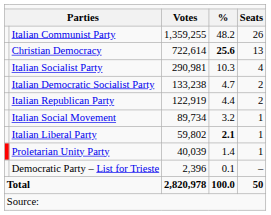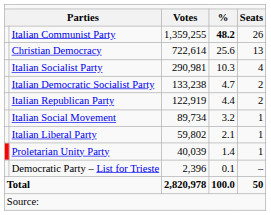(226, 34) normal -> (226, 34) bold
(226, 51) bold -> (226, 51) normal
(228, 134) bold -> (228, 134) normal
